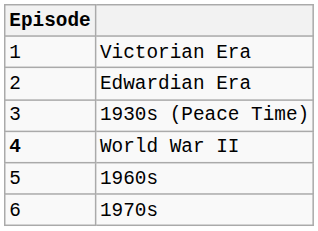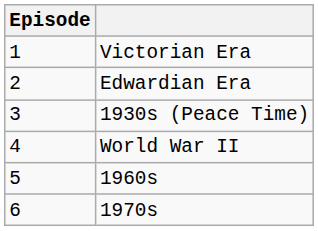(15, 147) bold -> (15, 147) normal
